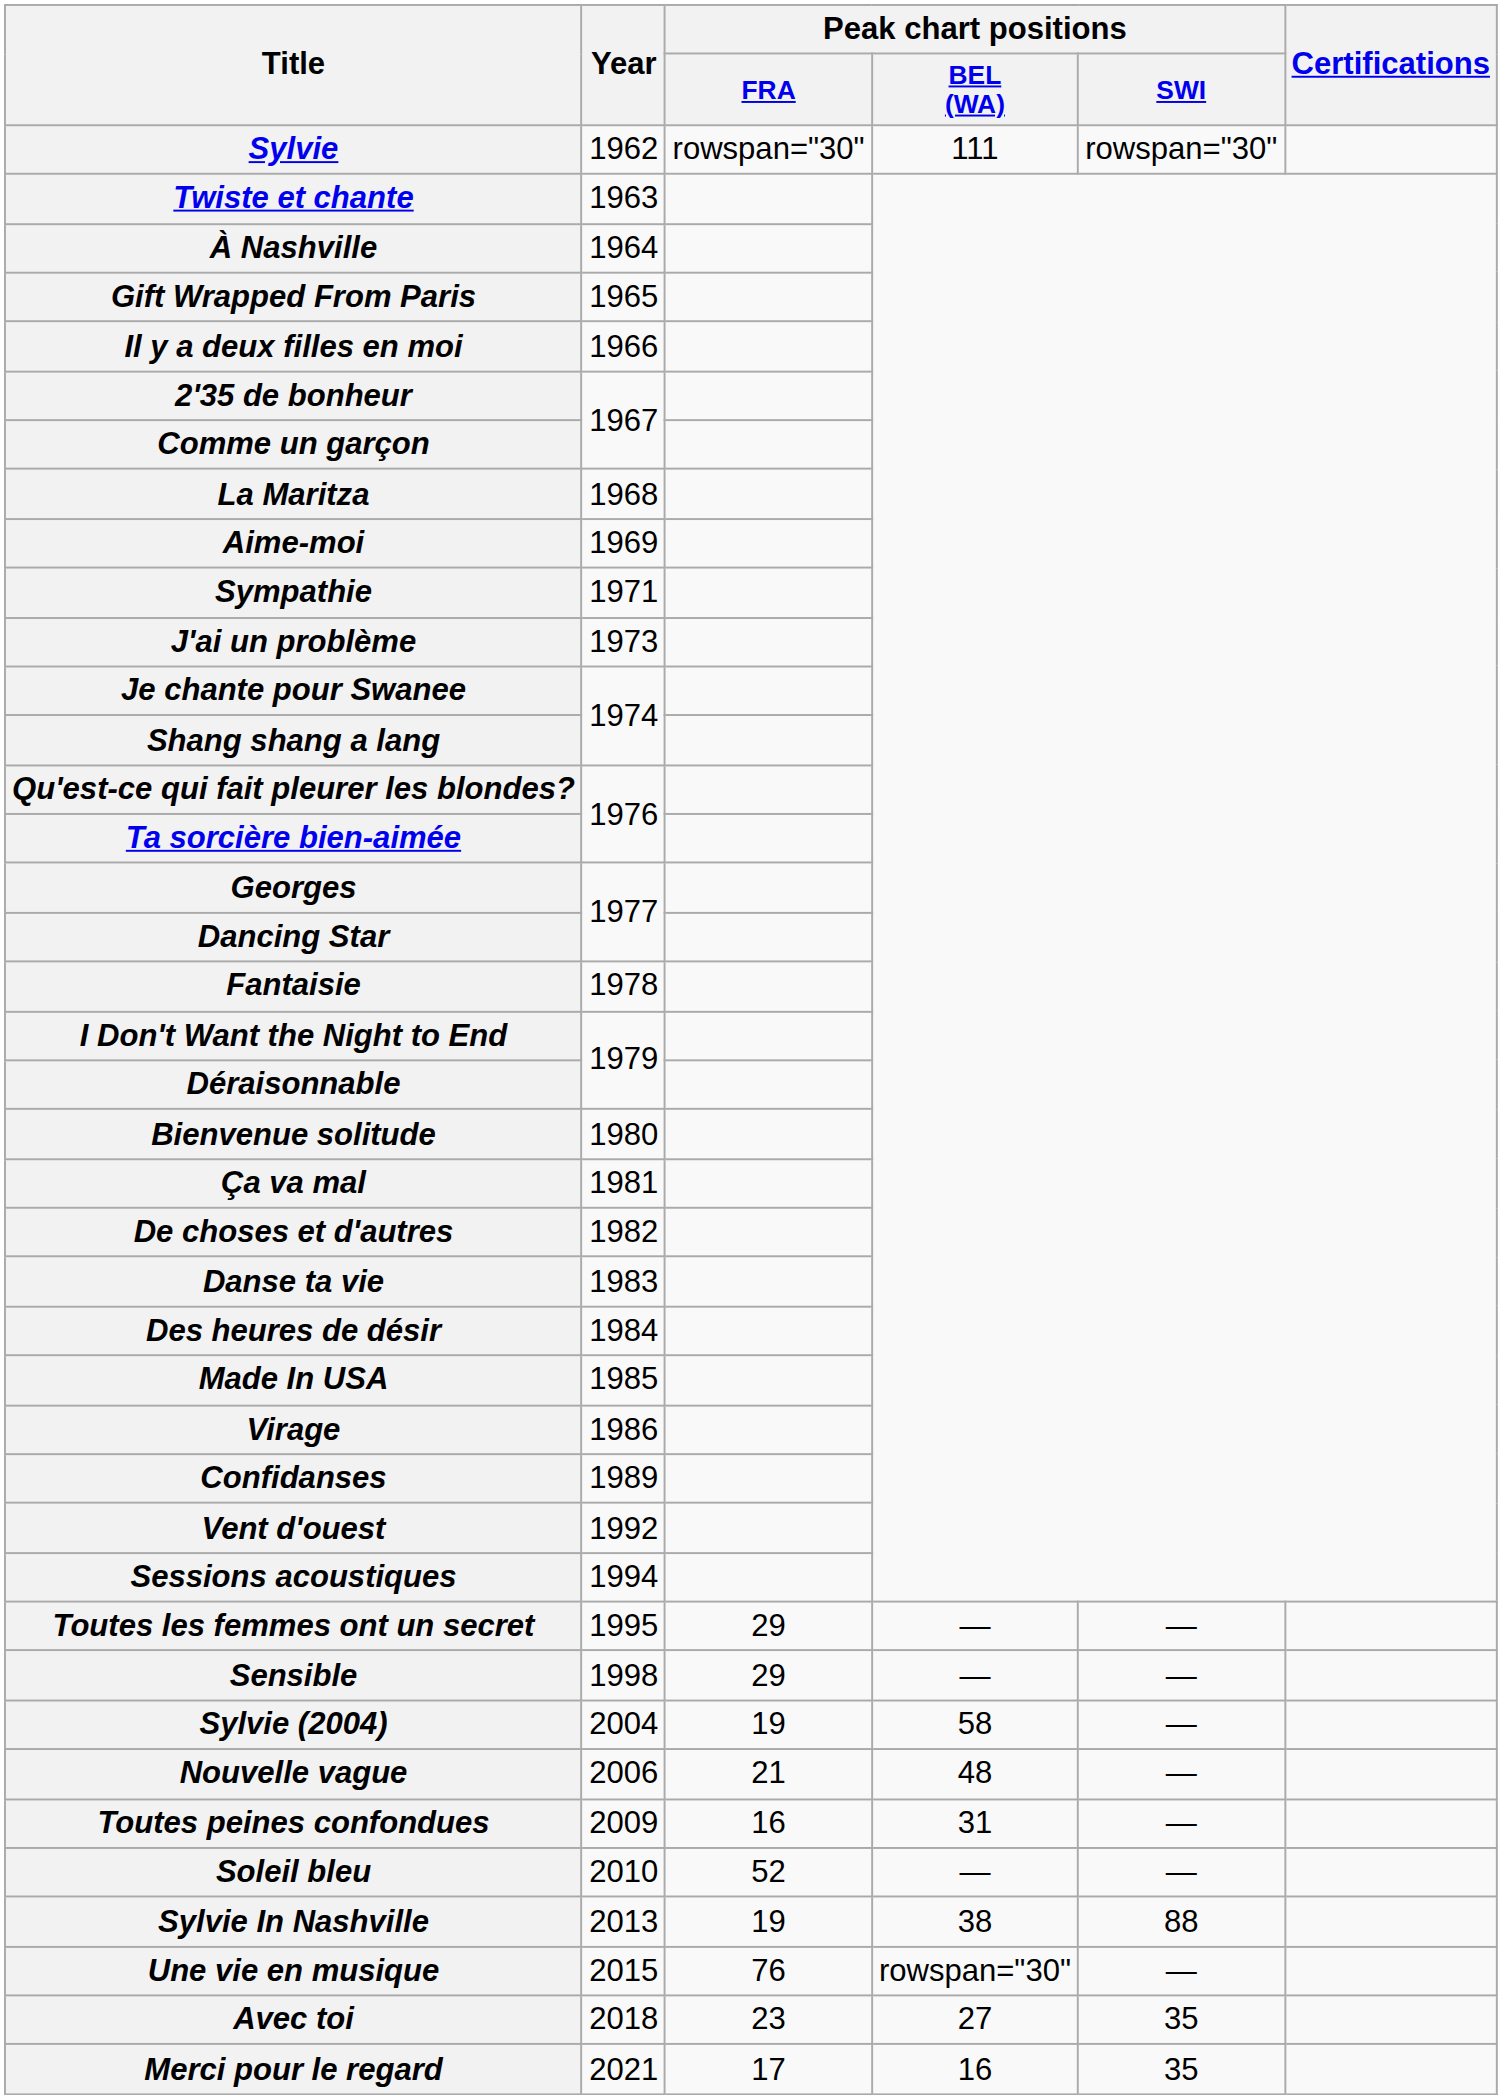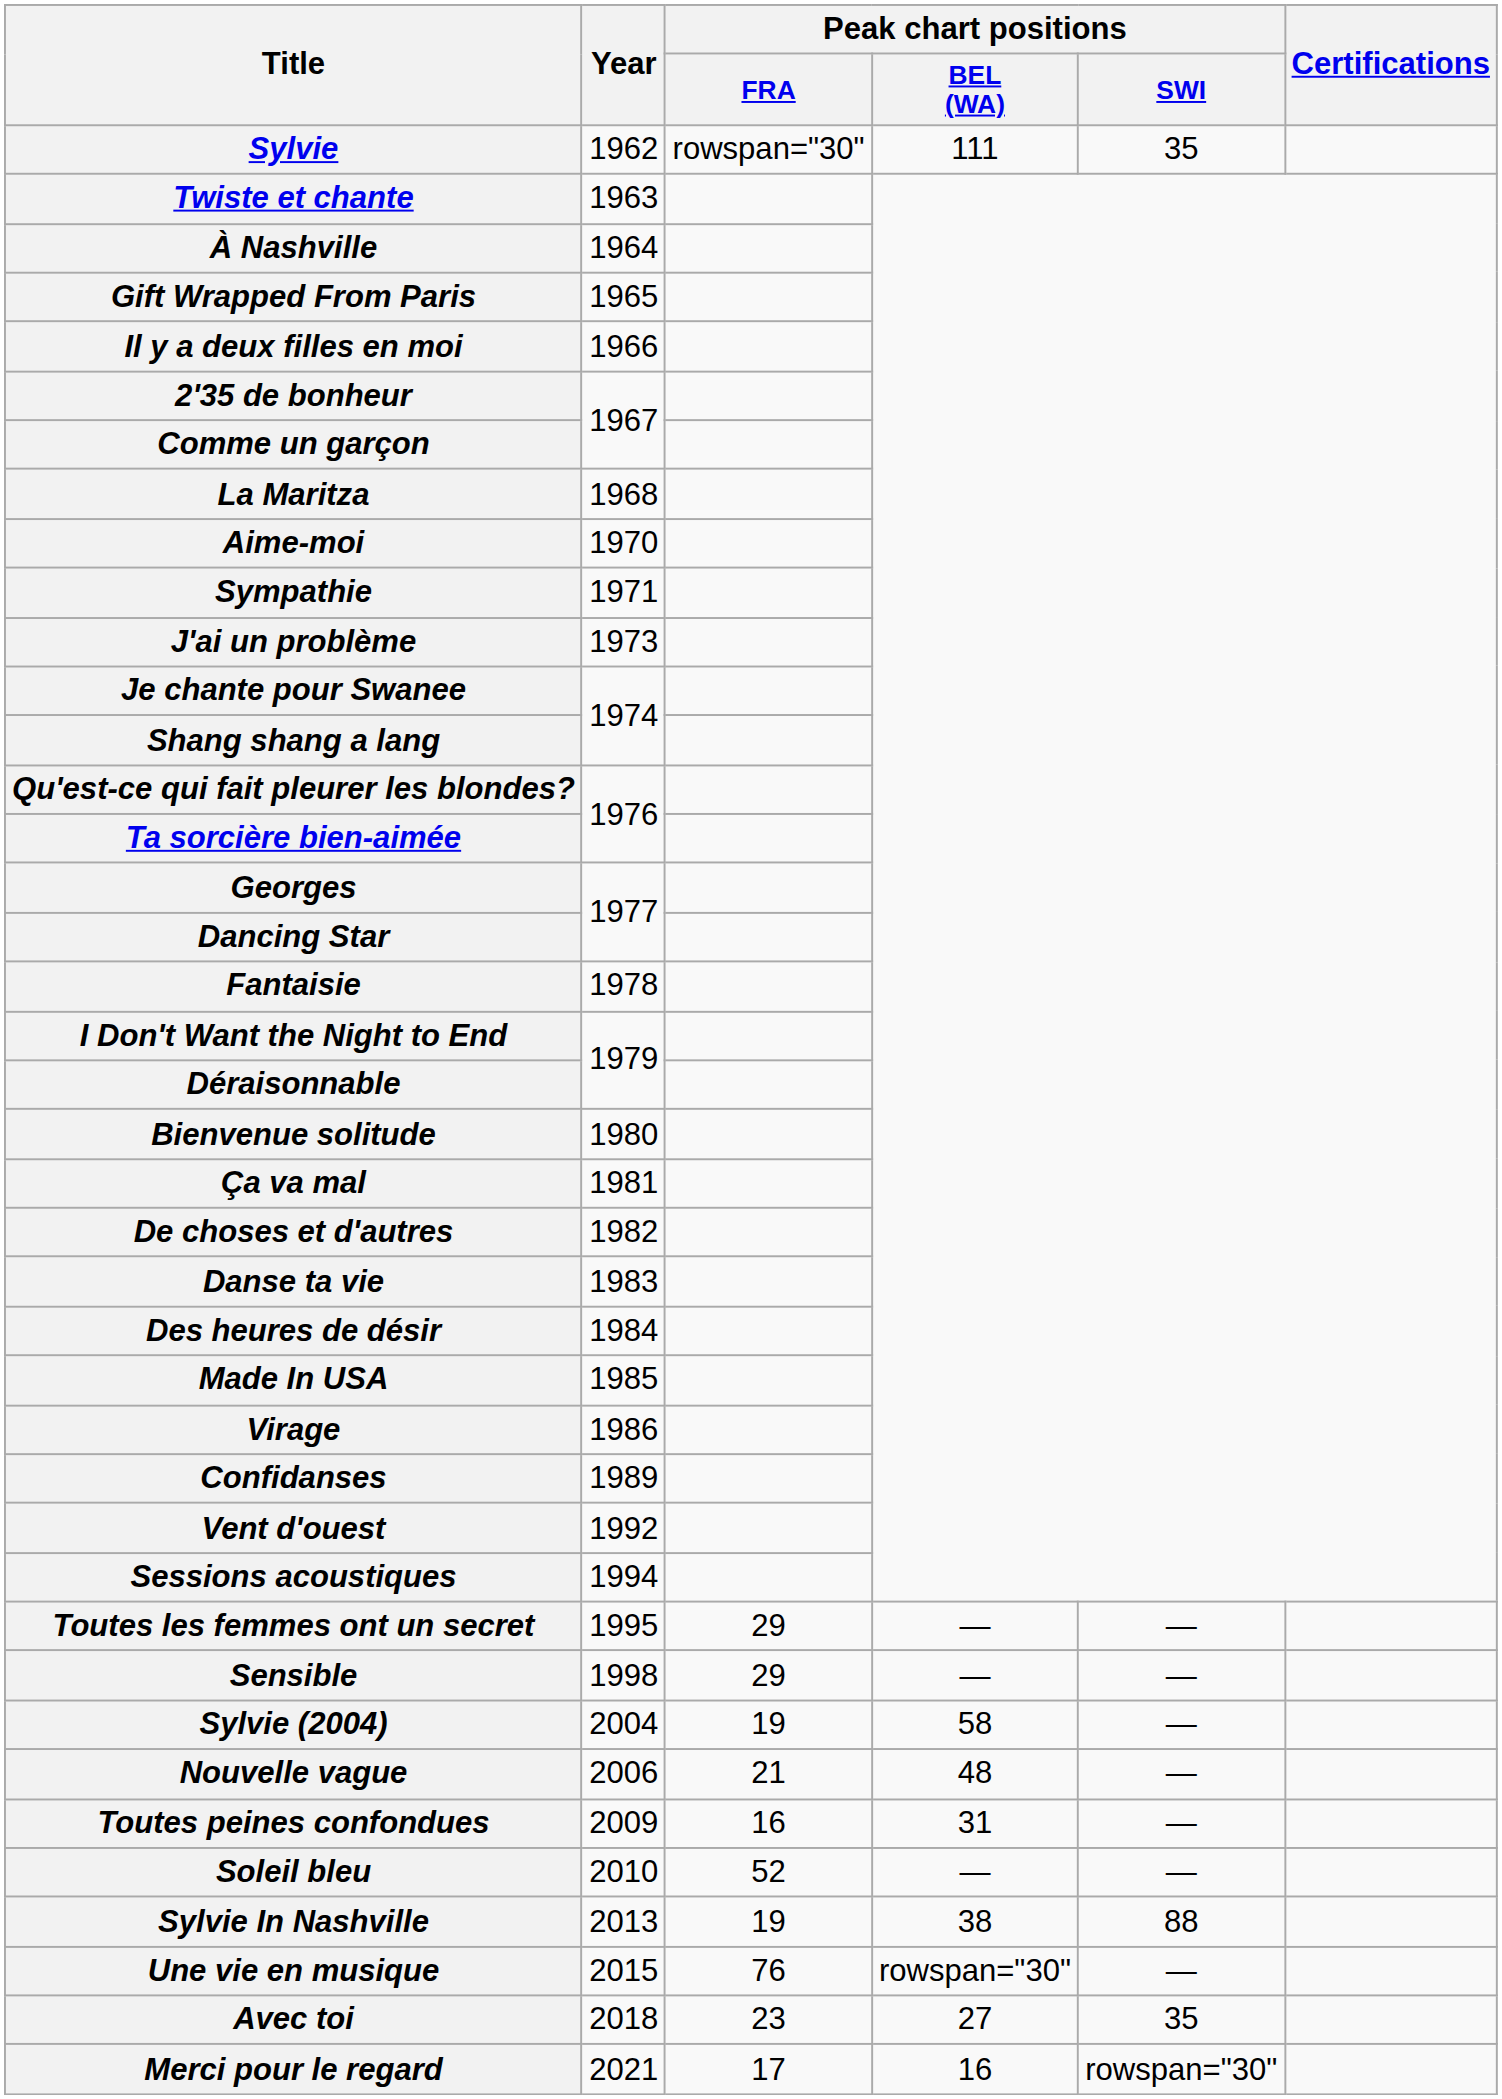(1181, 149) rowspan="30" -> (1181, 149) 35
(624, 542) 1969 -> (624, 542) 1970
(1181, 2068) 35 -> (1181, 2068) rowspan="30"
